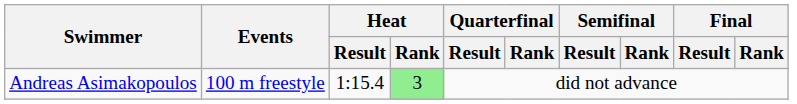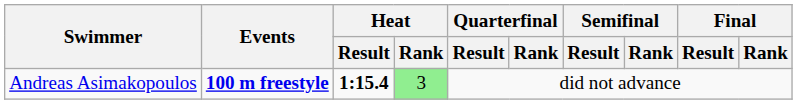(265, 83) normal -> (267, 83) bold
(360, 83) normal -> (364, 83) bold
